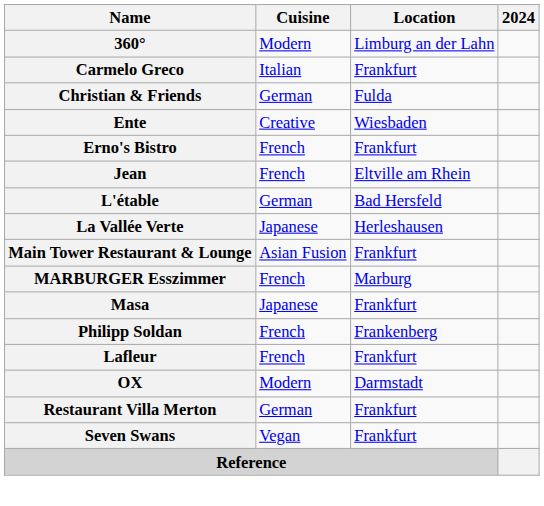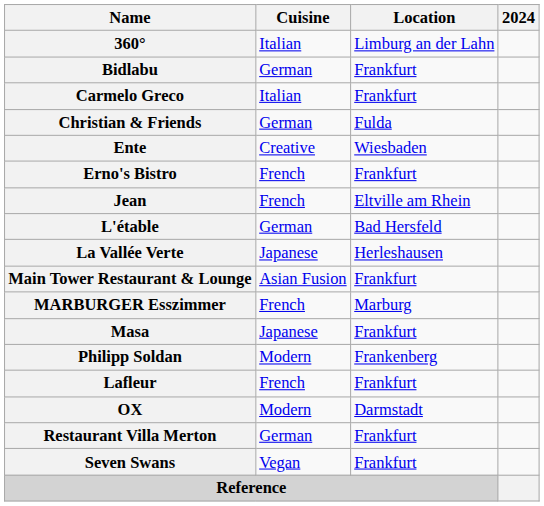(285, 43) Modern -> (280, 43) Italian
+ row: (130, 69)
(282, 331) French -> (285, 357) Modern
